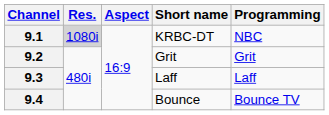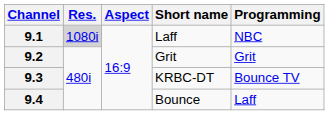(185, 36) KRBC-DT -> (166, 36) Laff
(166, 78) Laff -> (185, 78) KRBC-DT
(245, 78) Laff -> (267, 78) Bounce TV
(267, 99) Bounce TV -> (245, 99) Laff
